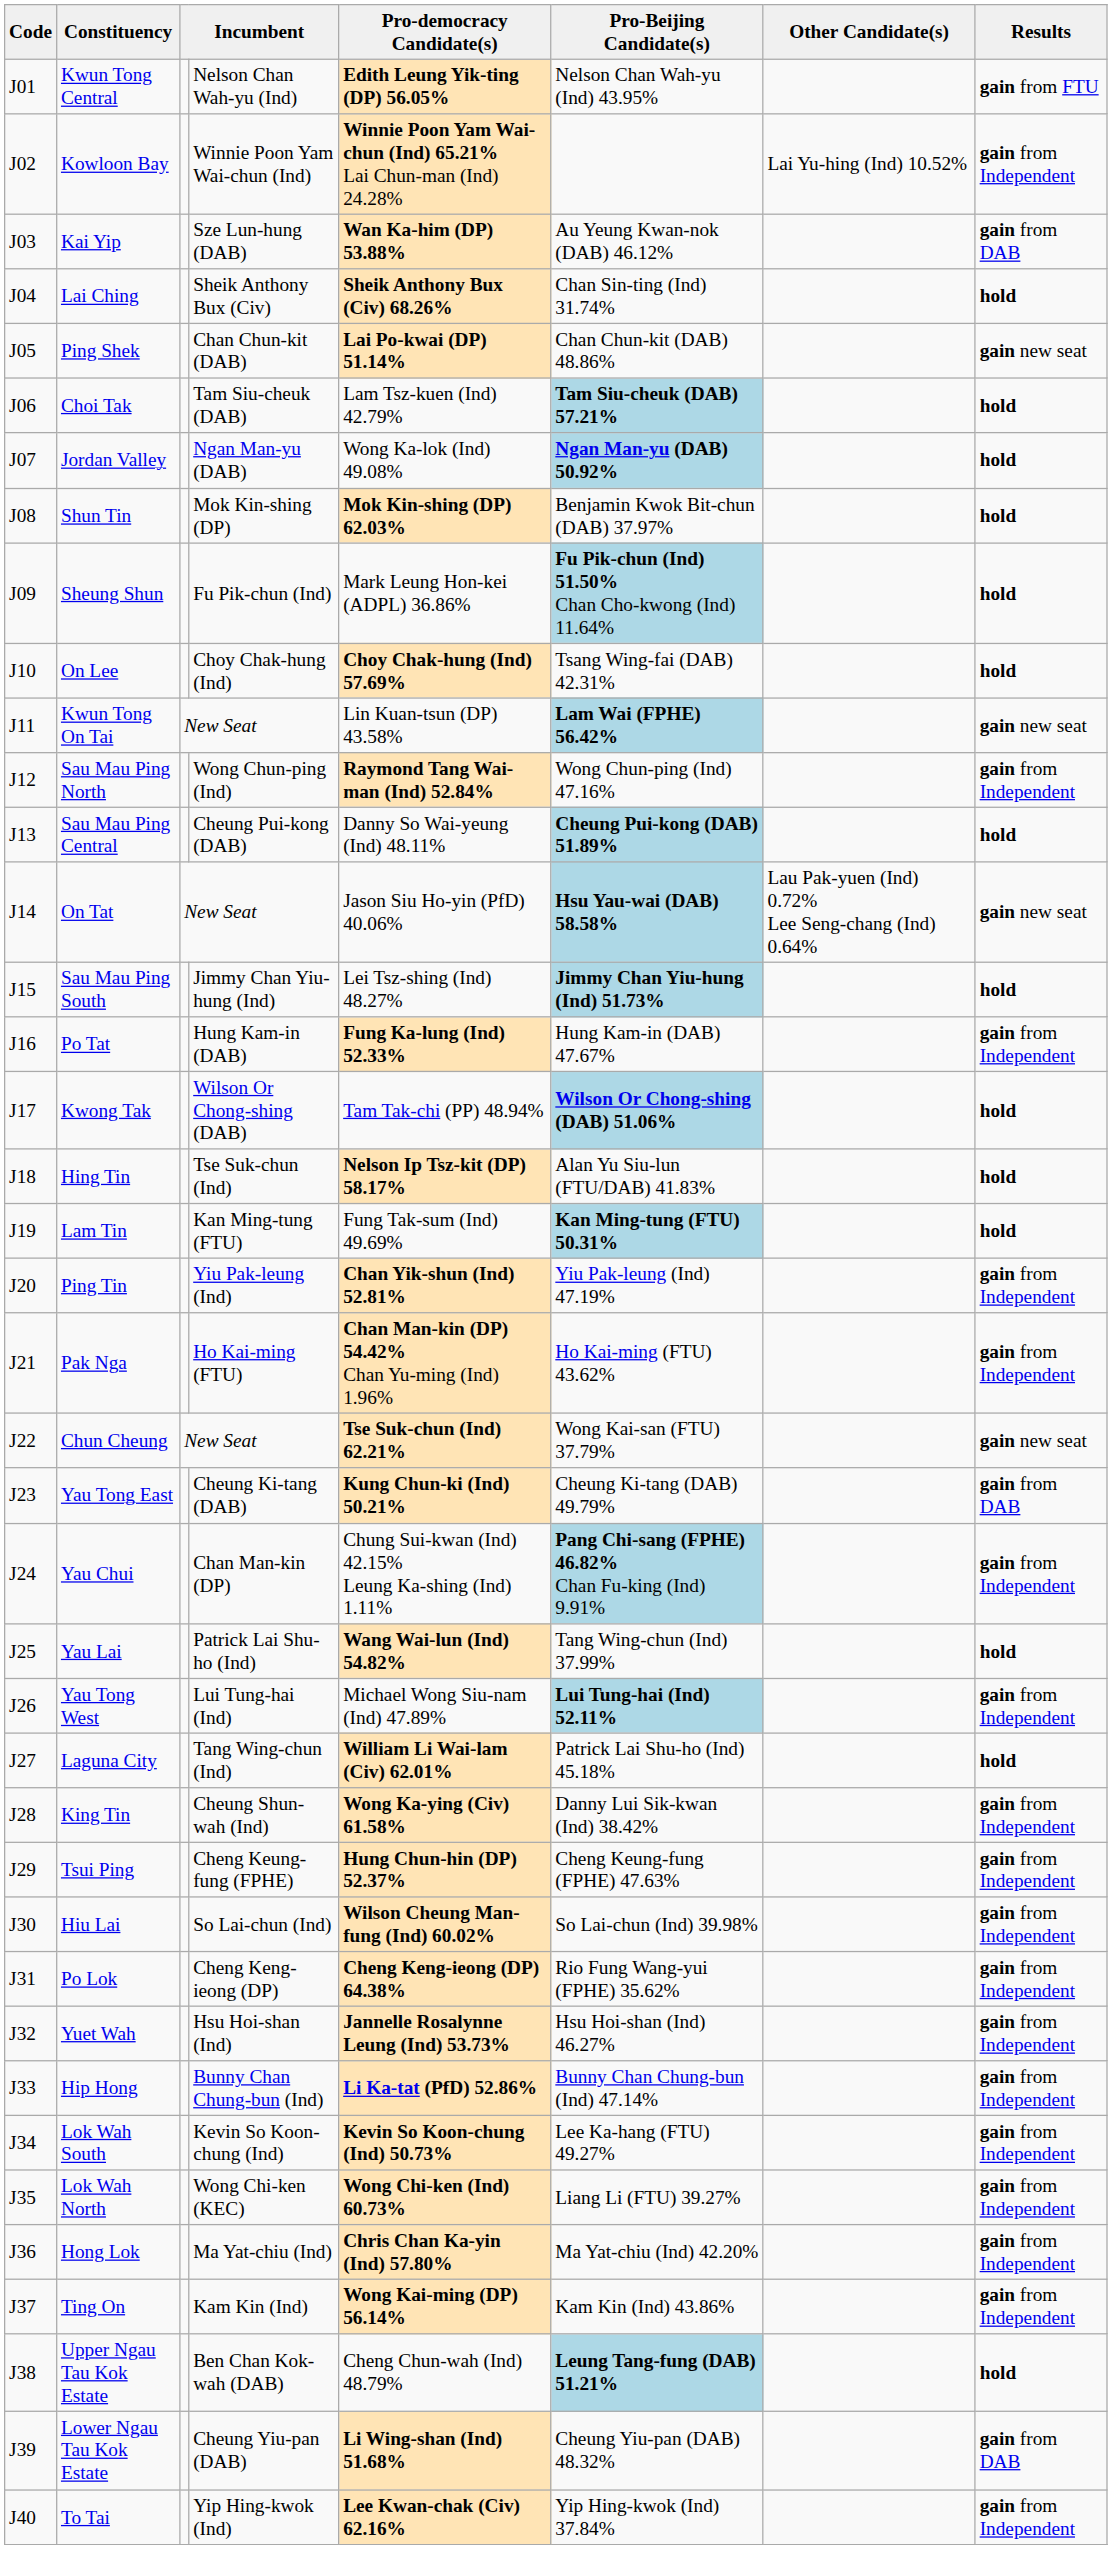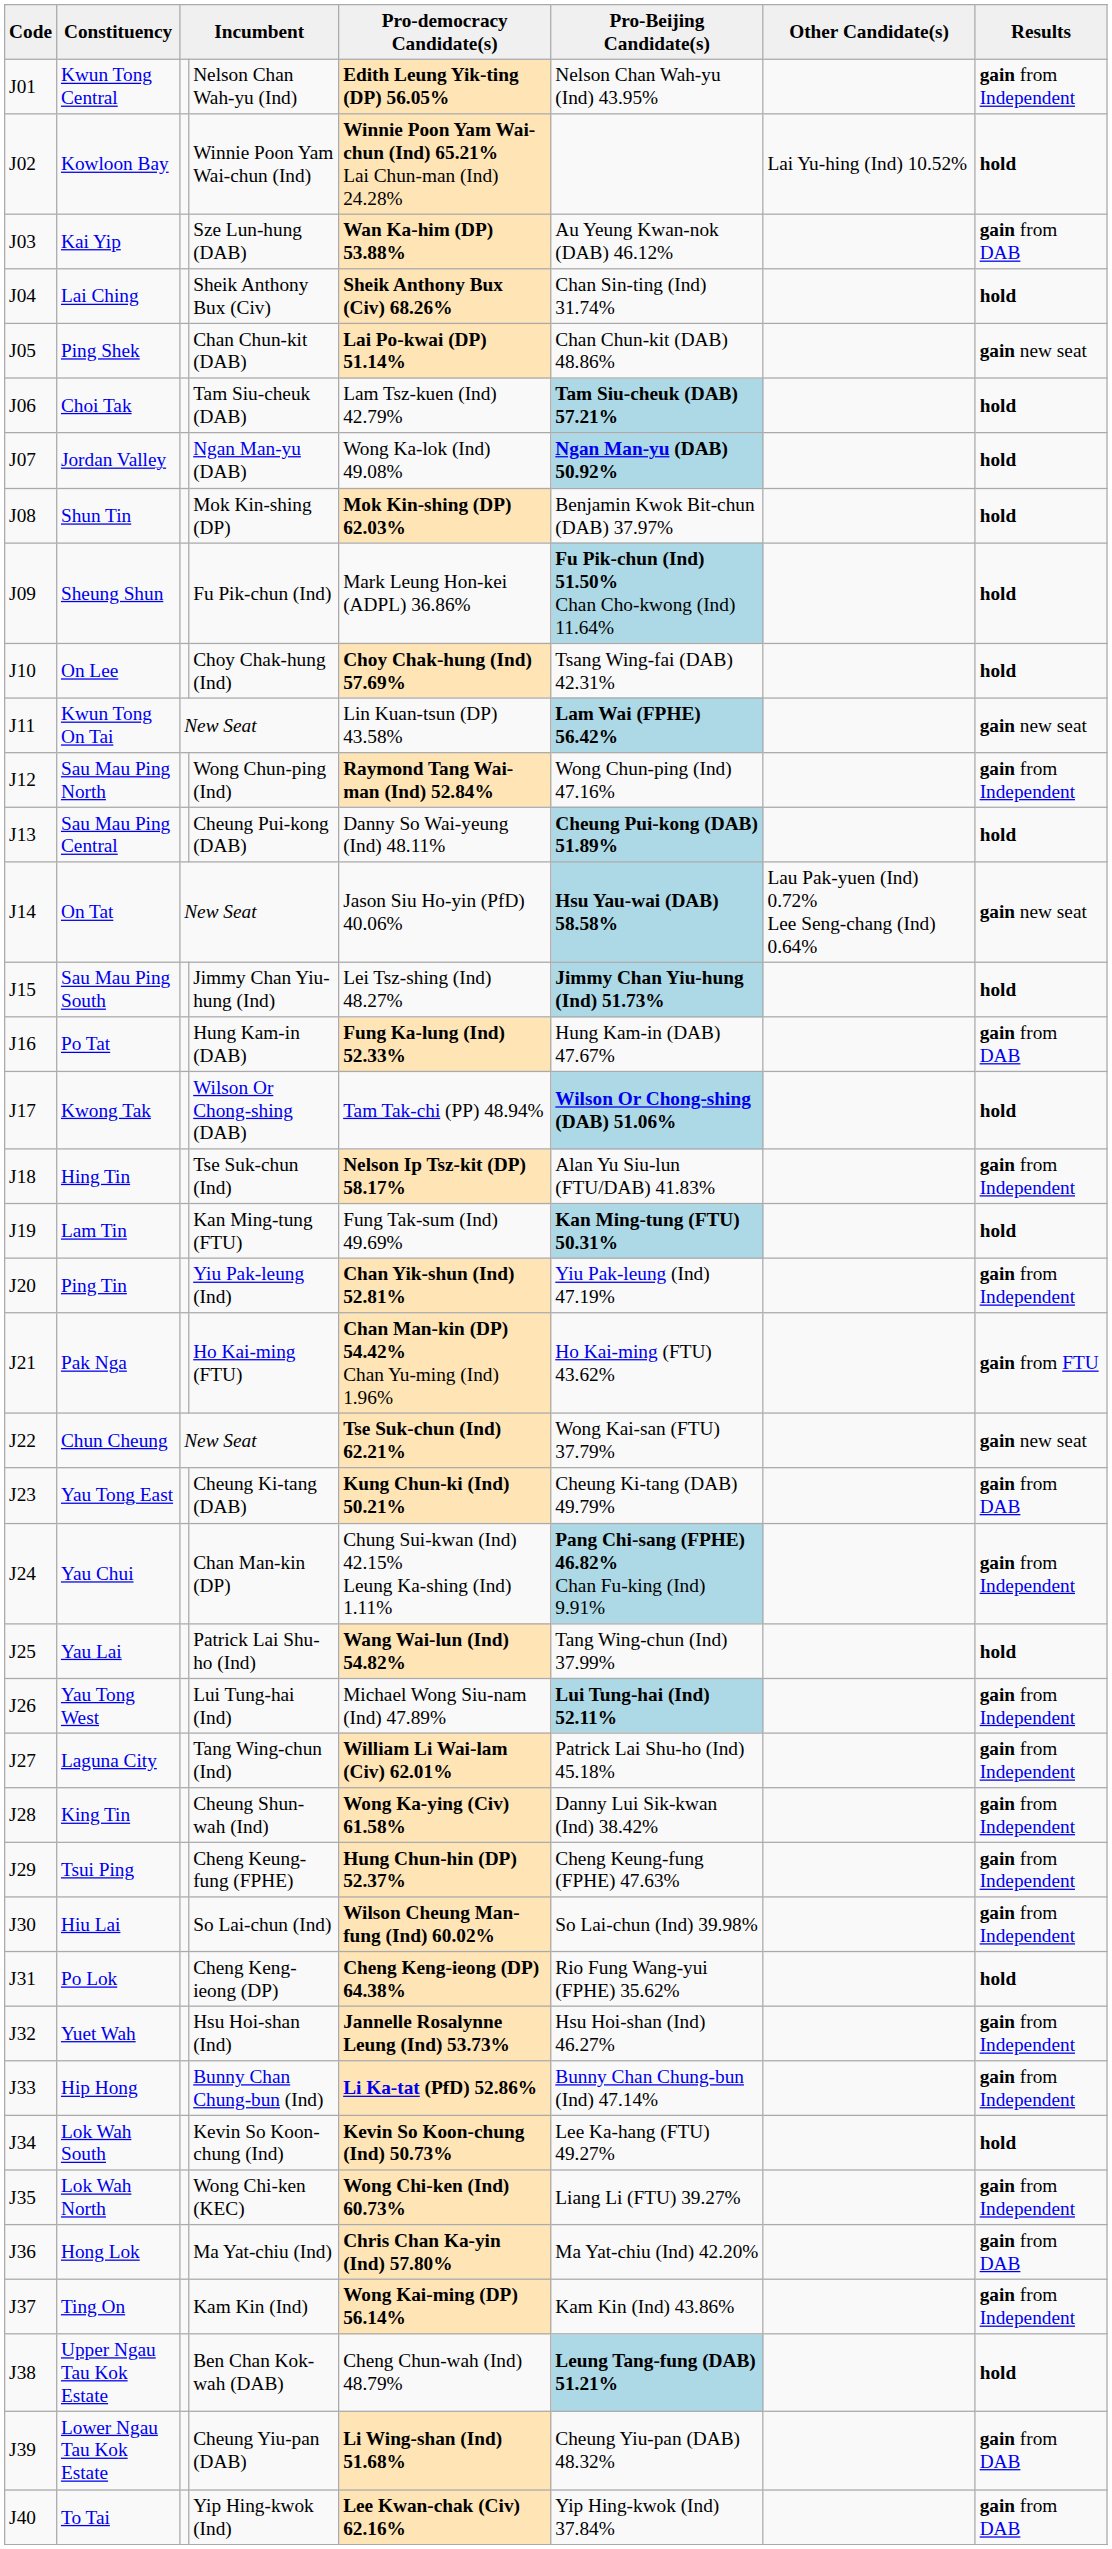(1039, 86) gain from FTU -> (1027, 86) gain from Independent
(1027, 164) gain from Independent -> (998, 164) hold
(1027, 1044) gain from Independent -> (1019, 1044) gain from DAB
(998, 1176) hold -> (1027, 1176) gain from Independent
(1027, 1363) gain from Independent -> (1039, 1363) gain from FTU
(998, 1760) hold -> (1027, 1760) gain from Independent
(1027, 1978) gain from Independent -> (998, 1978) hold
(1027, 2142) gain from Independent -> (998, 2142) hold
(1027, 2252) gain from Independent -> (1019, 2252) gain from DAB
(1027, 2516) gain from Independent -> (1019, 2516) gain from DAB
